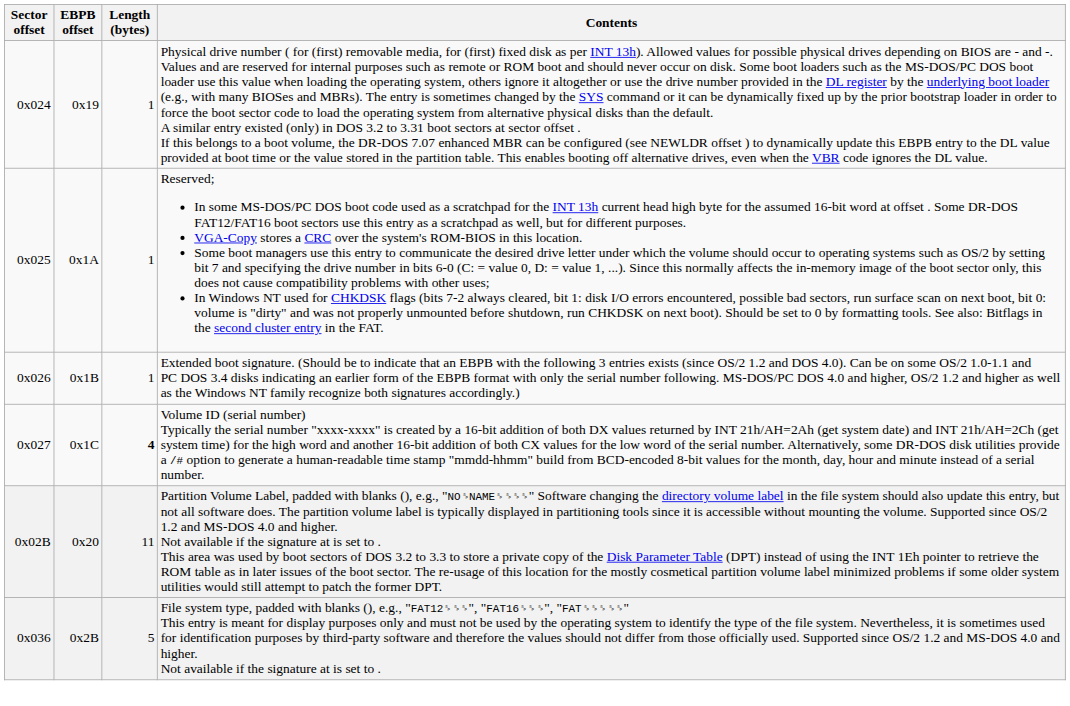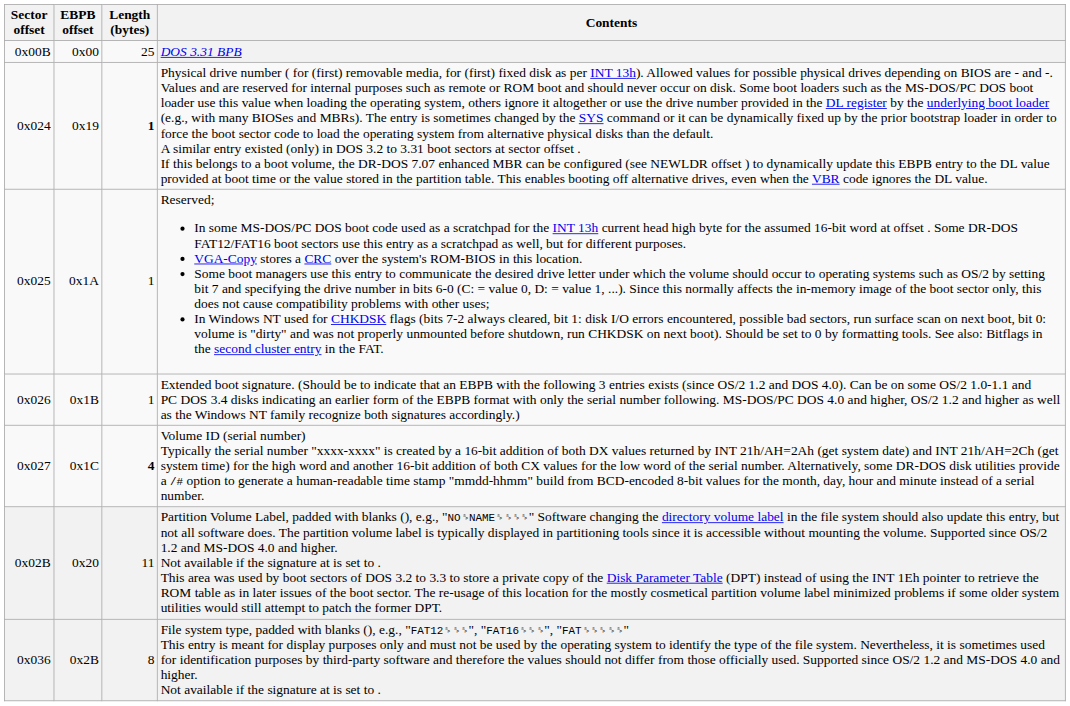+ row: (85, 51)
(151, 104) normal -> (151, 125) bold
(151, 638) 5 -> (151, 659) 8
